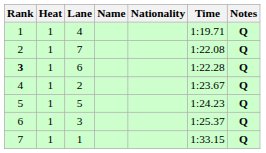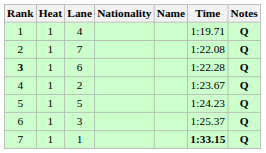columns swapped: (111, 13) <-> (158, 13)
(208, 139) normal -> (208, 139) bold
